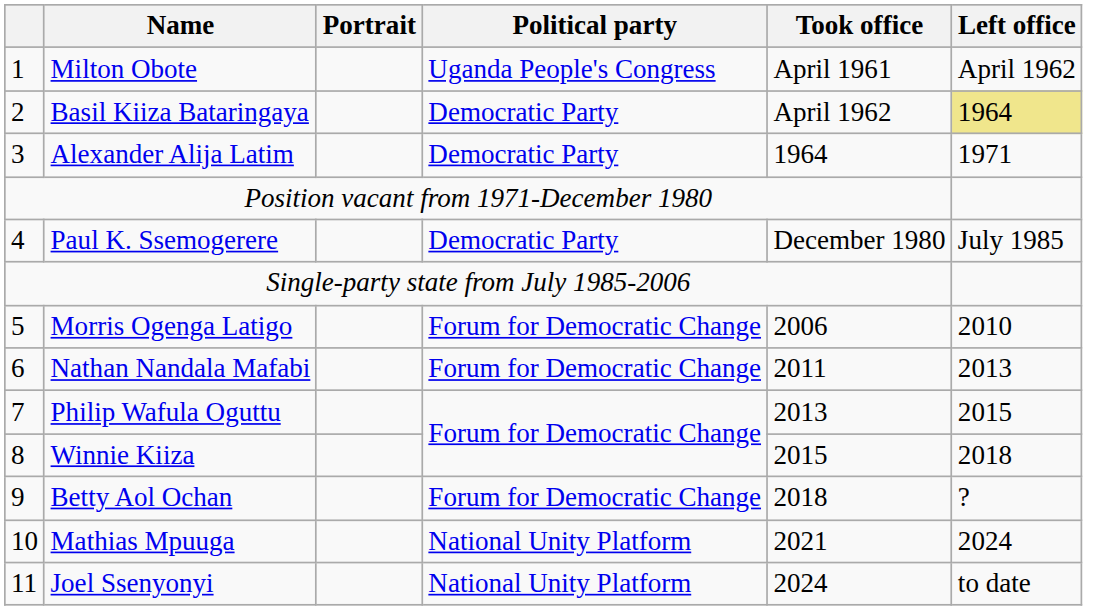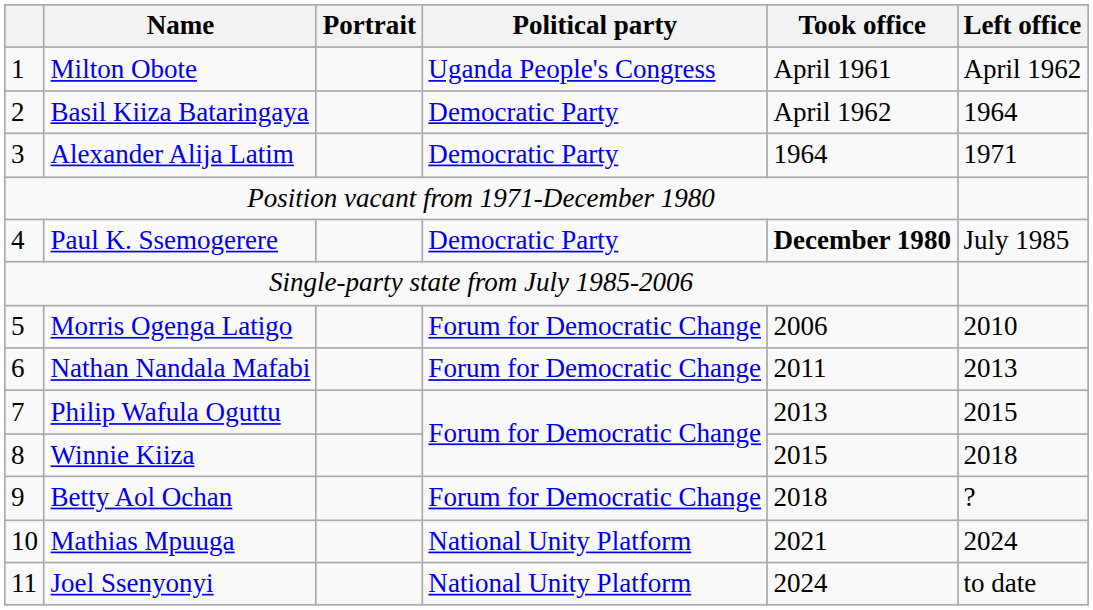(985, 111) khaki background -> (990, 111) no background
(859, 240) normal -> (862, 240) bold
